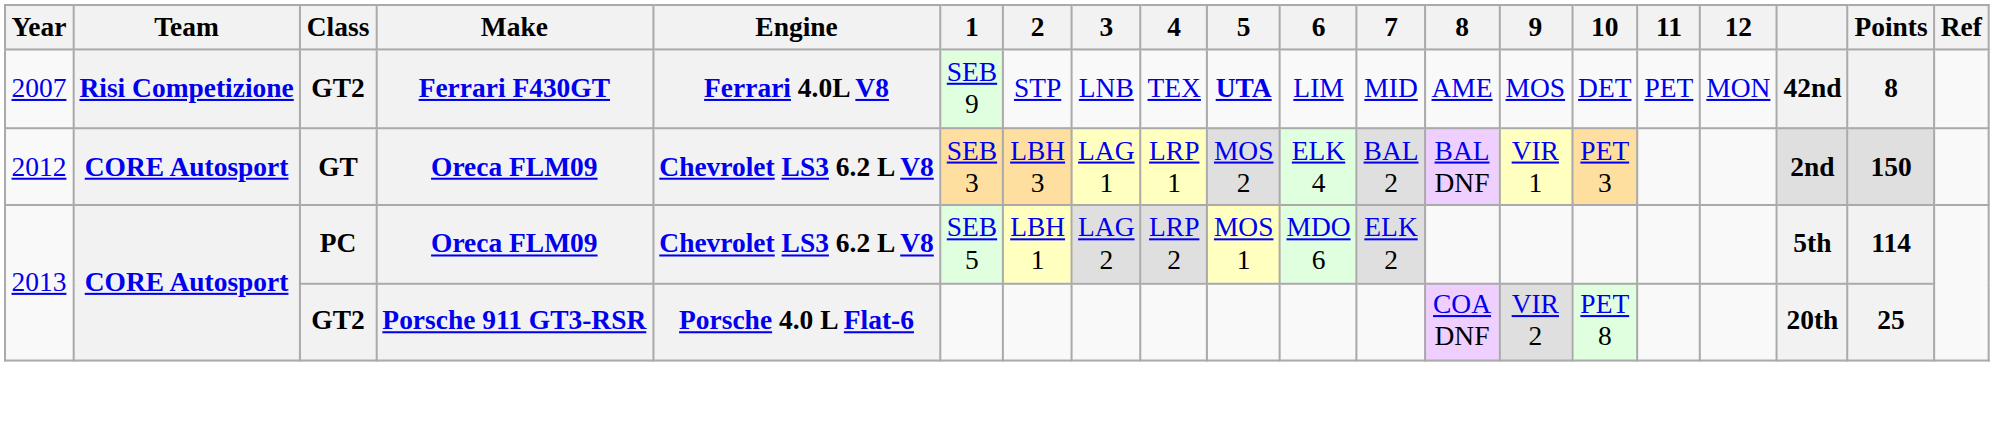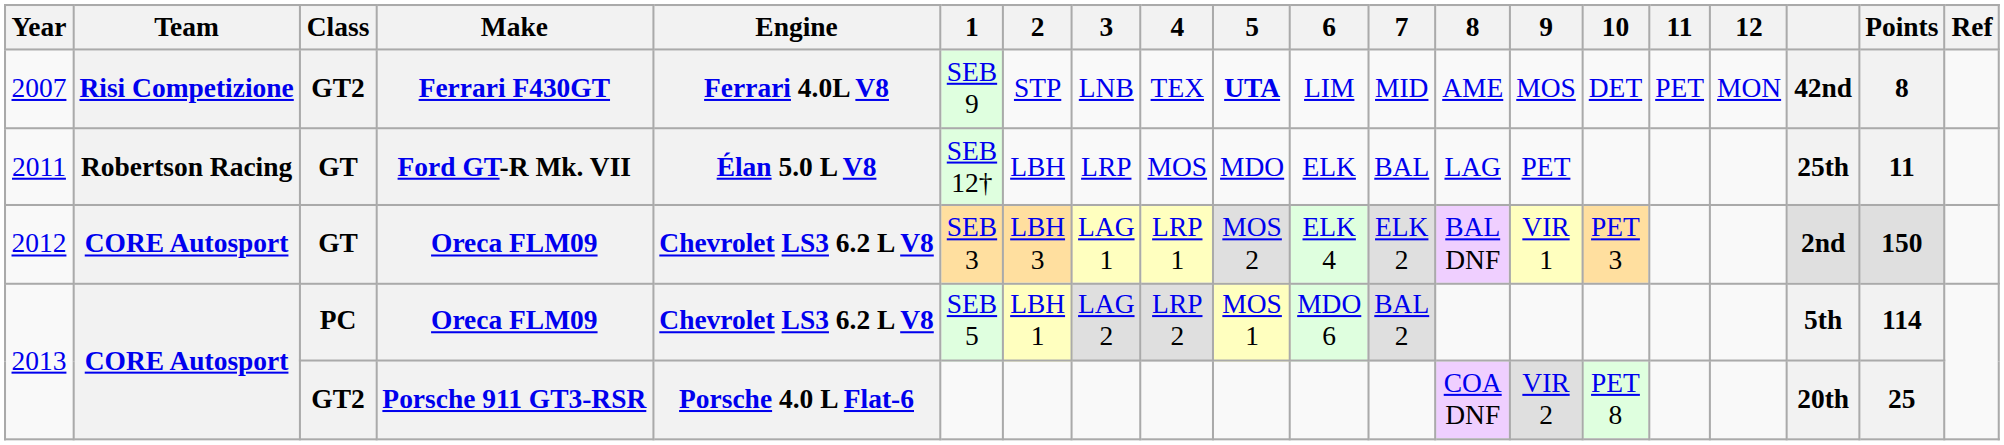+ row: (39, 165)
(1391, 165) BAL 2 -> (1402, 243) ELK 2
(1391, 243) ELK 2 -> (1402, 321) BAL 2
